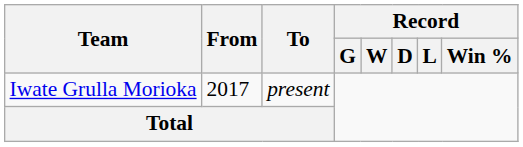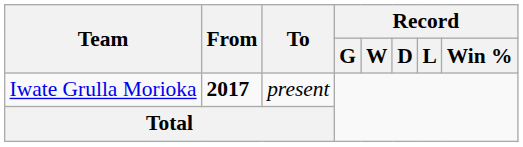(228, 89) normal -> (228, 89) bold
